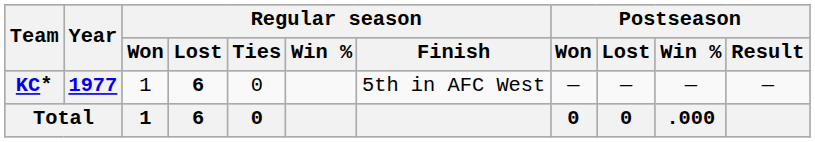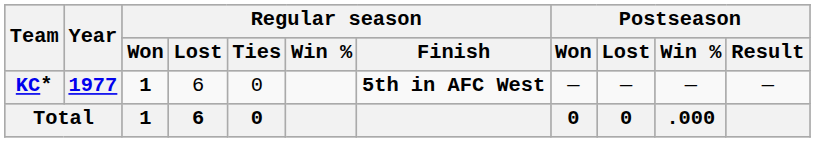(145, 87) normal -> (145, 87) bold
(198, 87) bold -> (198, 87) normal
(454, 87) normal -> (454, 87) bold
